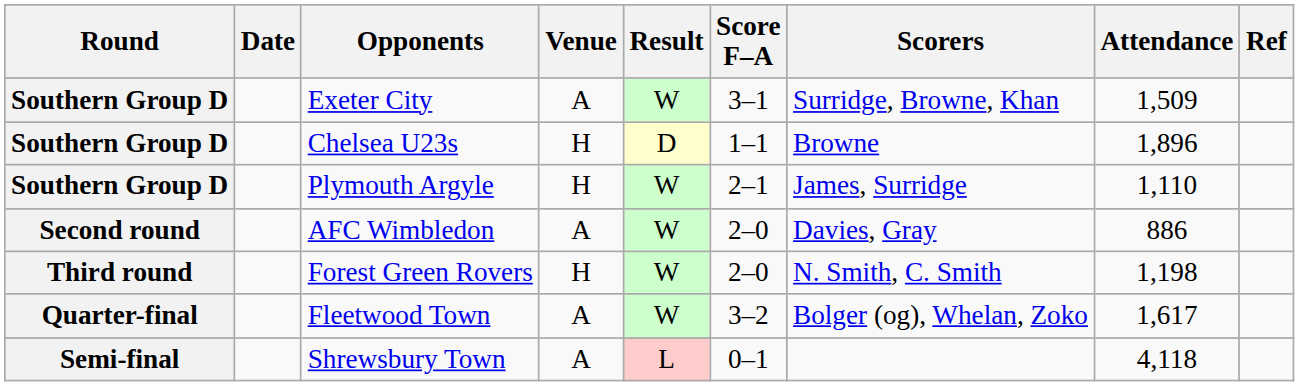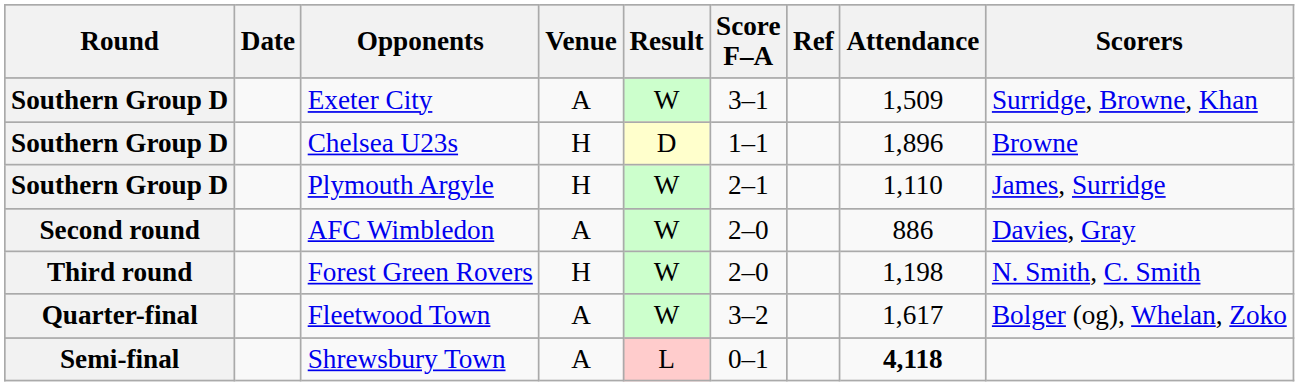columns swapped: (940, 41) <-> (1266, 41)
(1167, 358) normal -> (913, 358) bold
